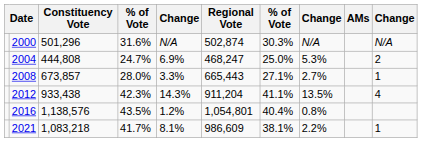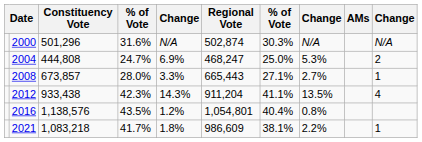(172, 128) 8.1% -> (172, 128) 1.8%
